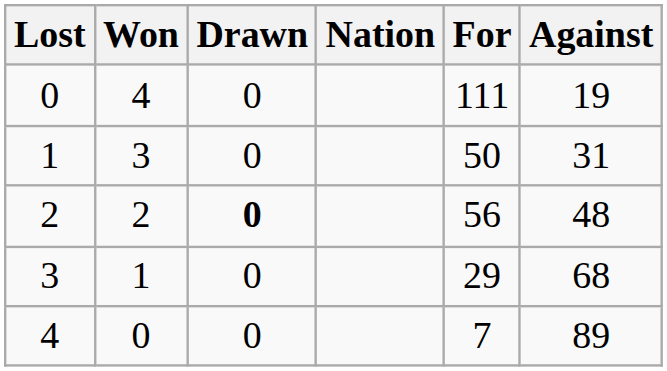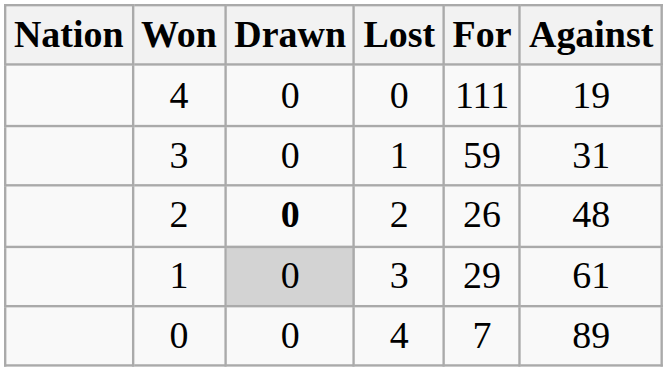columns swapped: (380, 34) <-> (50, 34)
(482, 154) 50 -> (482, 154) 59
(482, 214) 56 -> (482, 214) 26
(252, 275) no background -> (290, 275) lightgrey background
(591, 275) 68 -> (591, 275) 61
